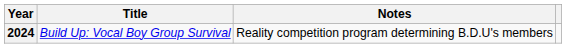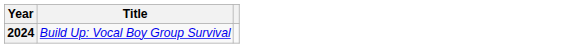- column: (395, 14)
